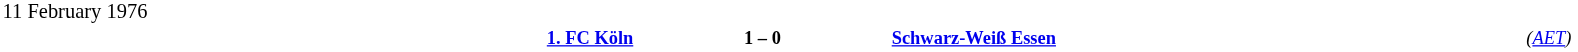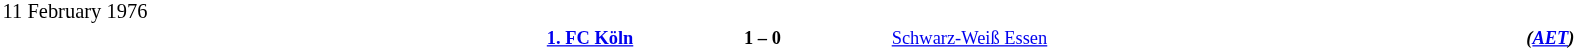(974, 38) bold -> (969, 38) normal
(1549, 38) normal -> (1550, 38) bold
